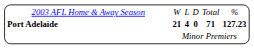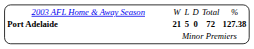(187, 24) 4 -> (187, 24) 5
(211, 24) 71 -> (211, 24) 72
(234, 24) 127.23 -> (234, 24) 127.38
